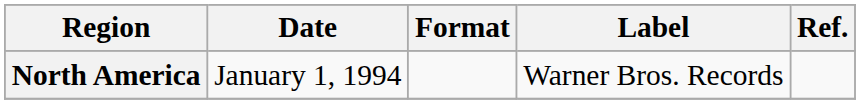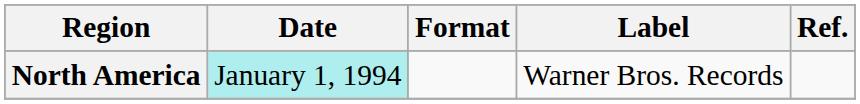(308, 74) no background -> (308, 74) paleturquoise background
